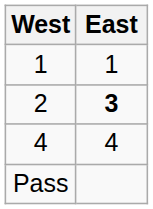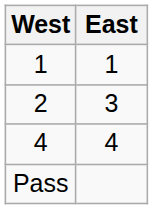(111, 104) bold -> (111, 104) normal
